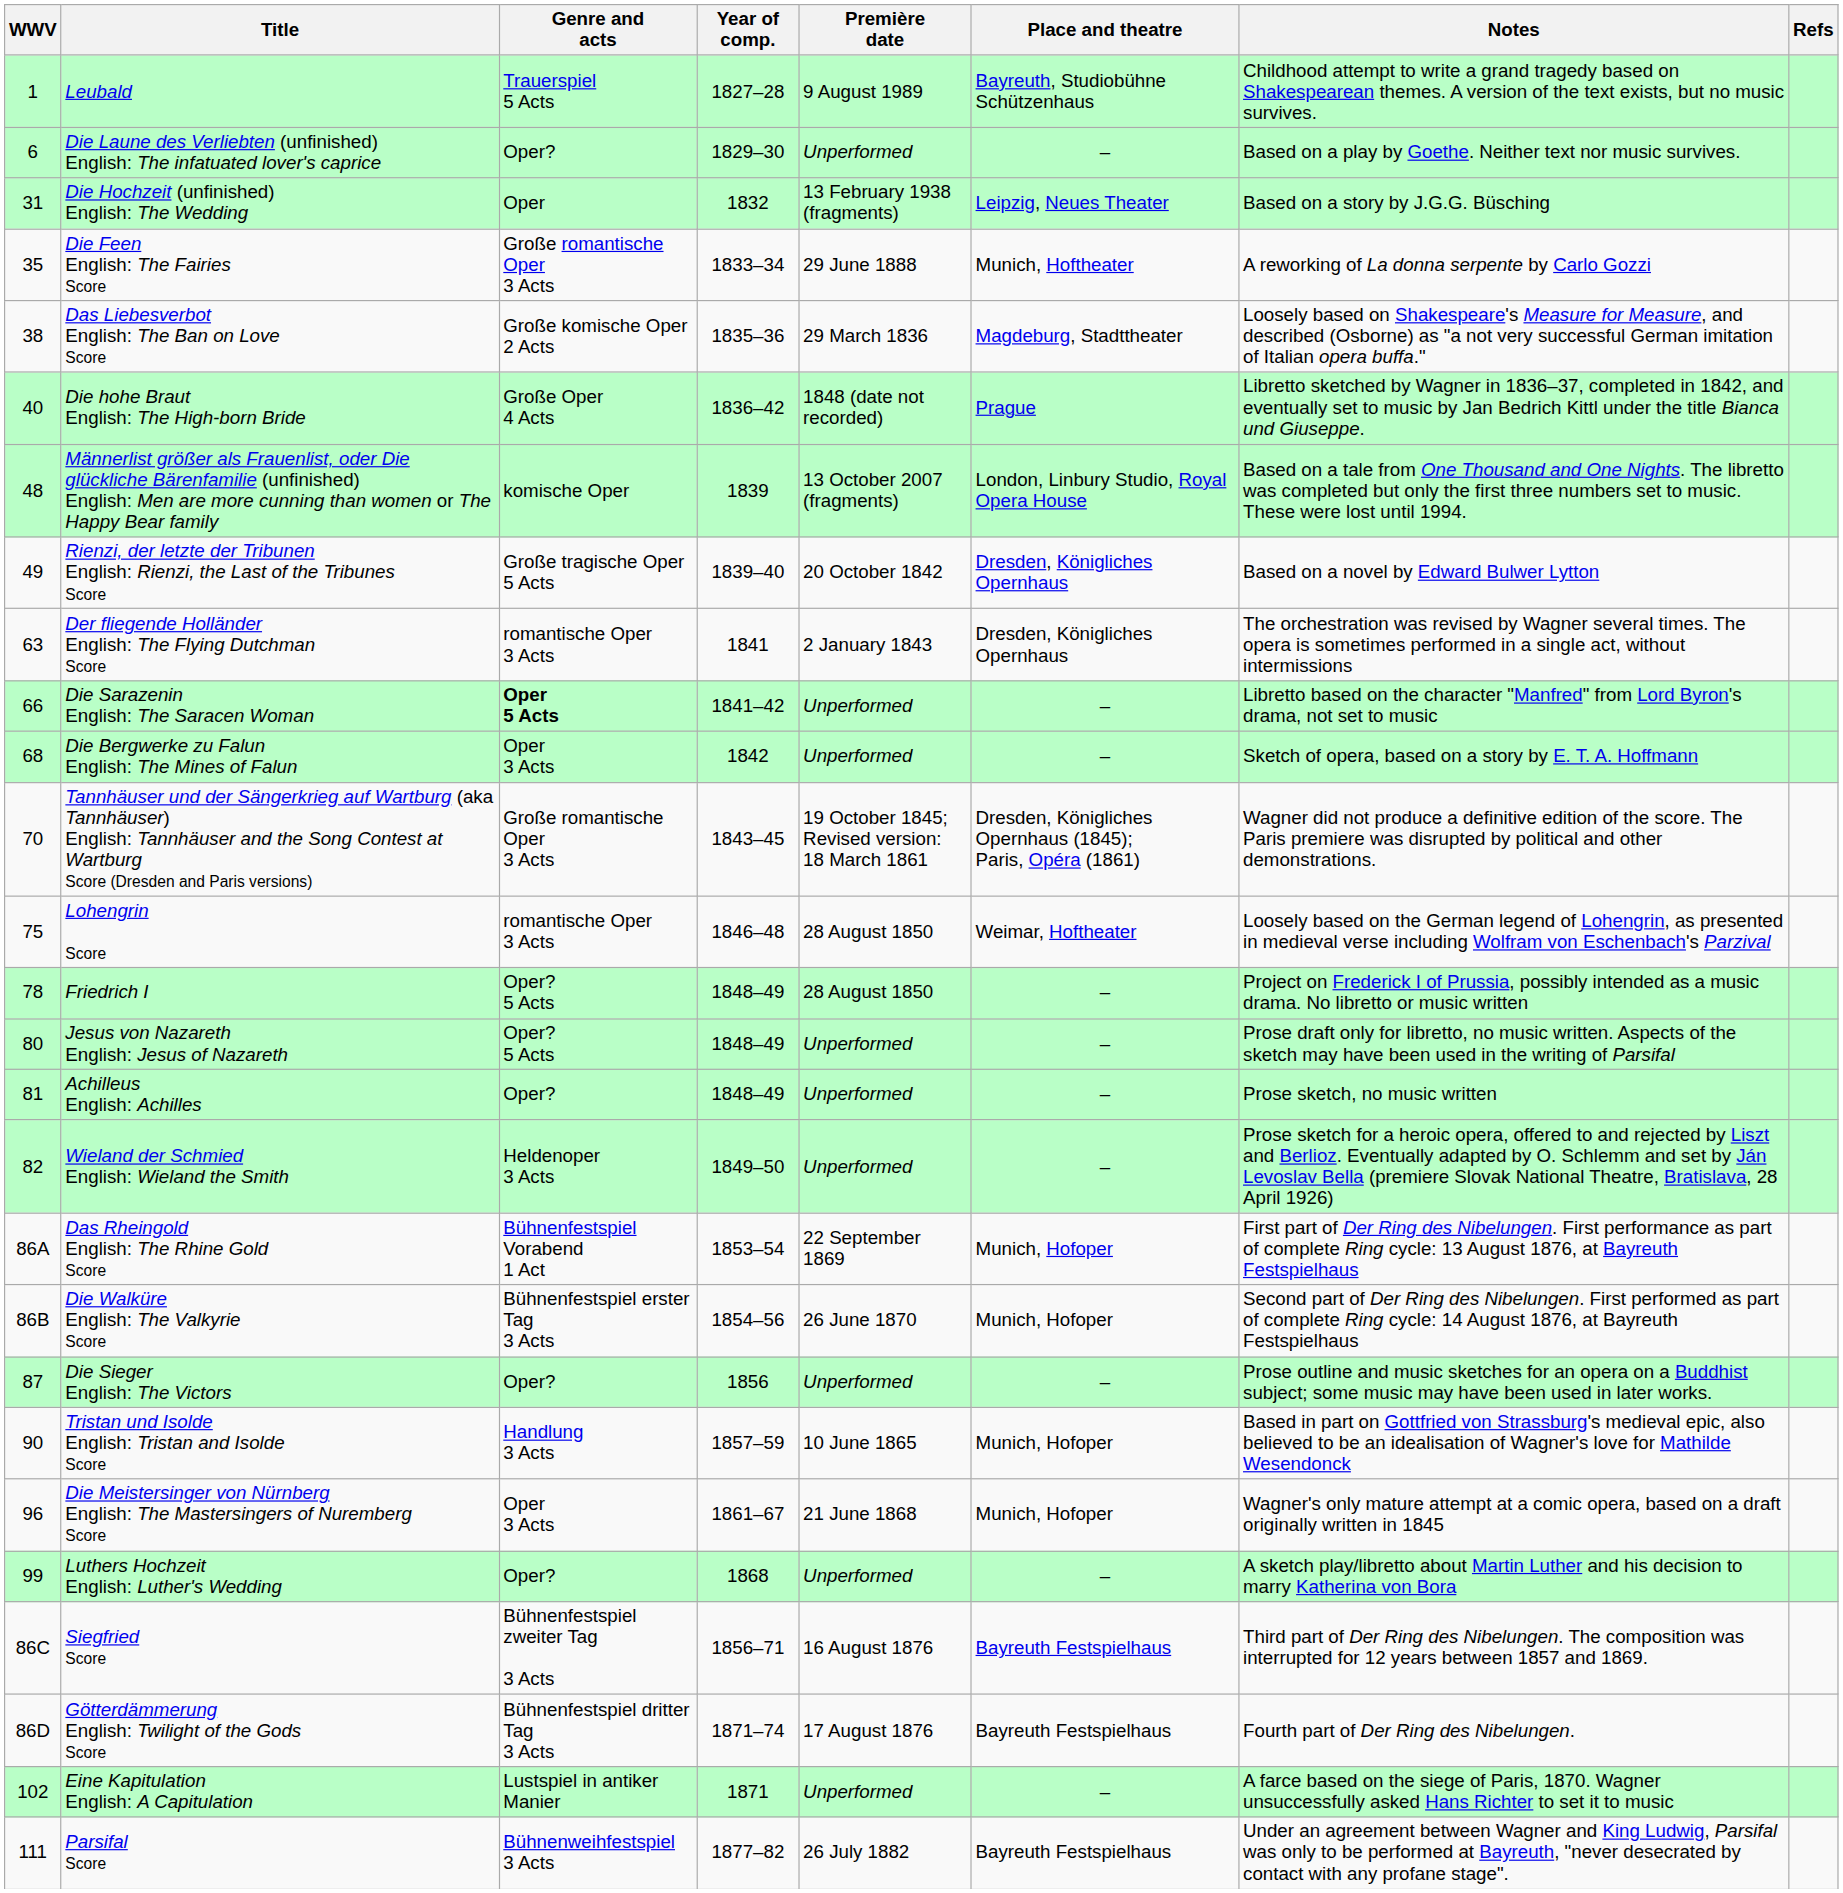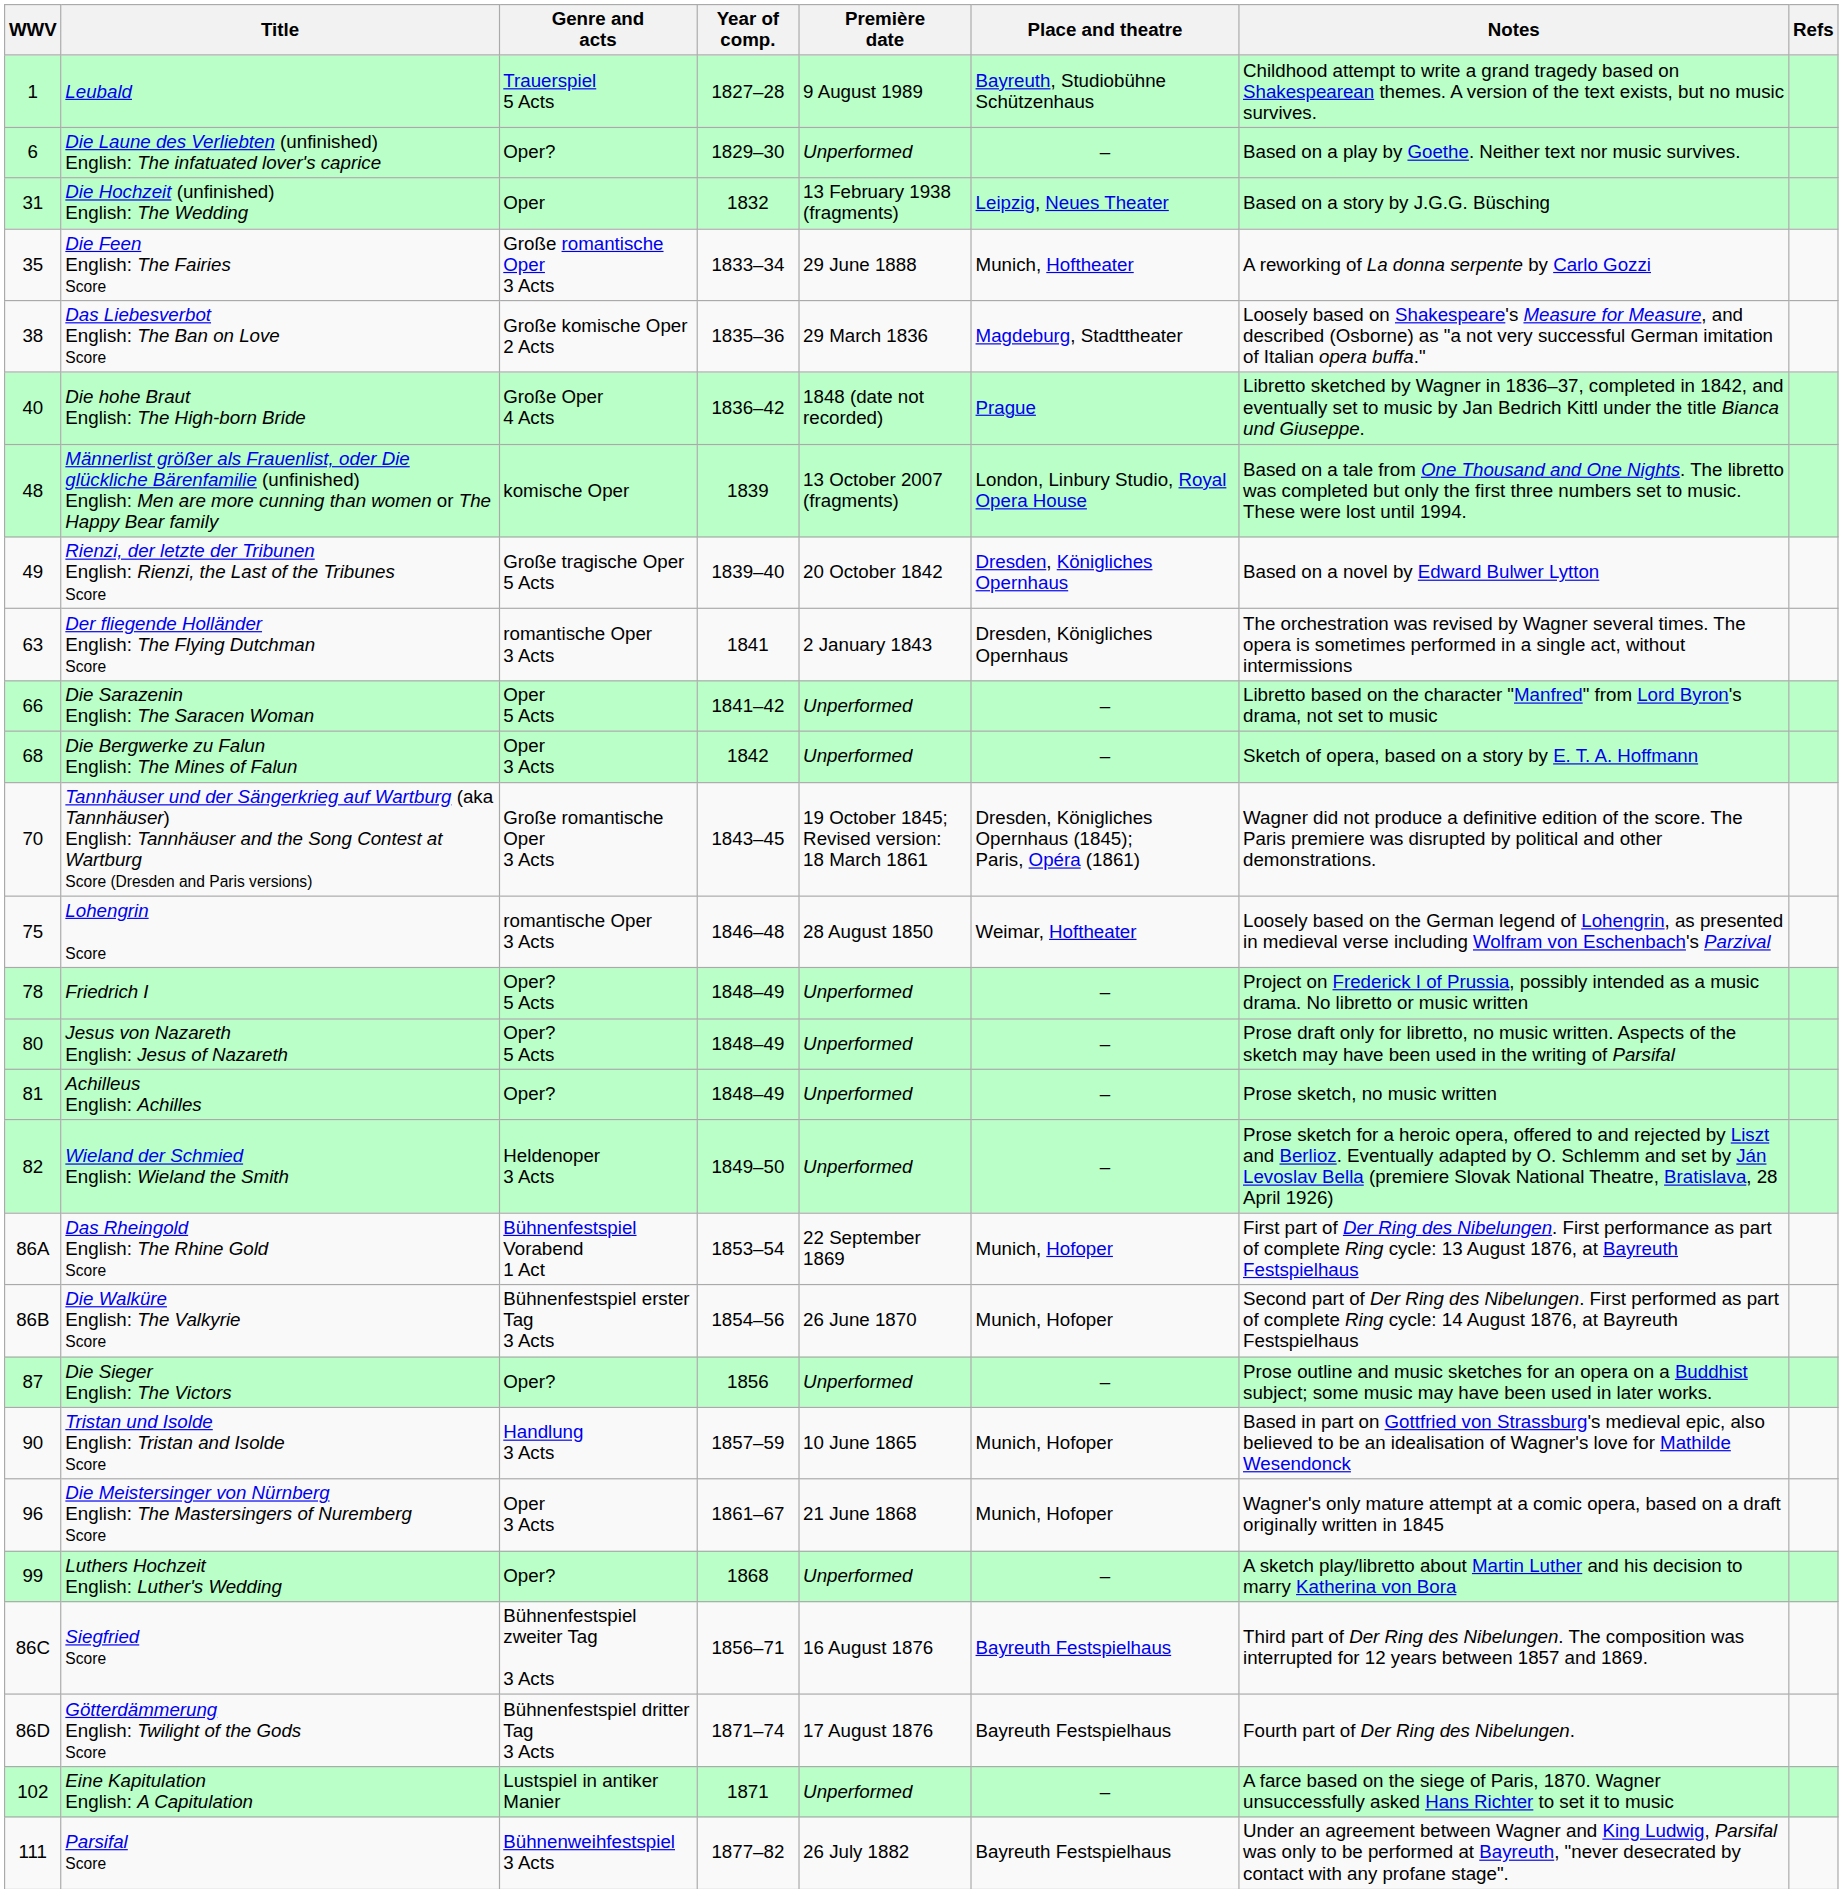(531, 705) bold -> (529, 705) normal
(868, 993) 28 August 1850 -> (858, 993) Unperformed
